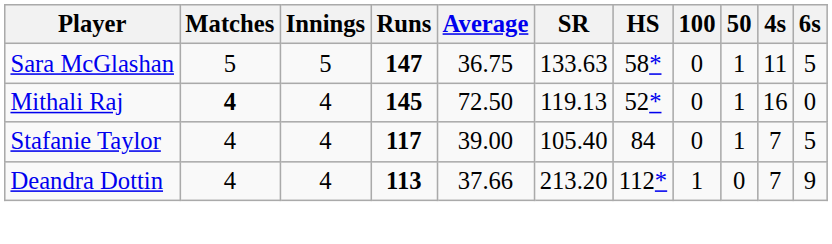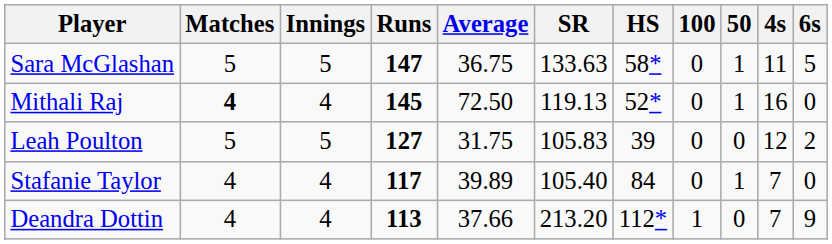+ row: (76, 141)
(485, 141) 39.00 -> (485, 180) 39.89
(810, 141) 5 -> (810, 180) 0
